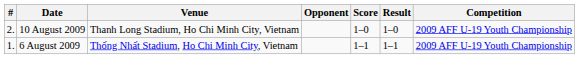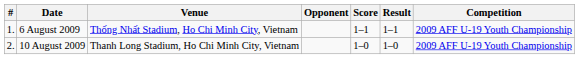rows swapped: (50, 45) <-> (52, 29)
